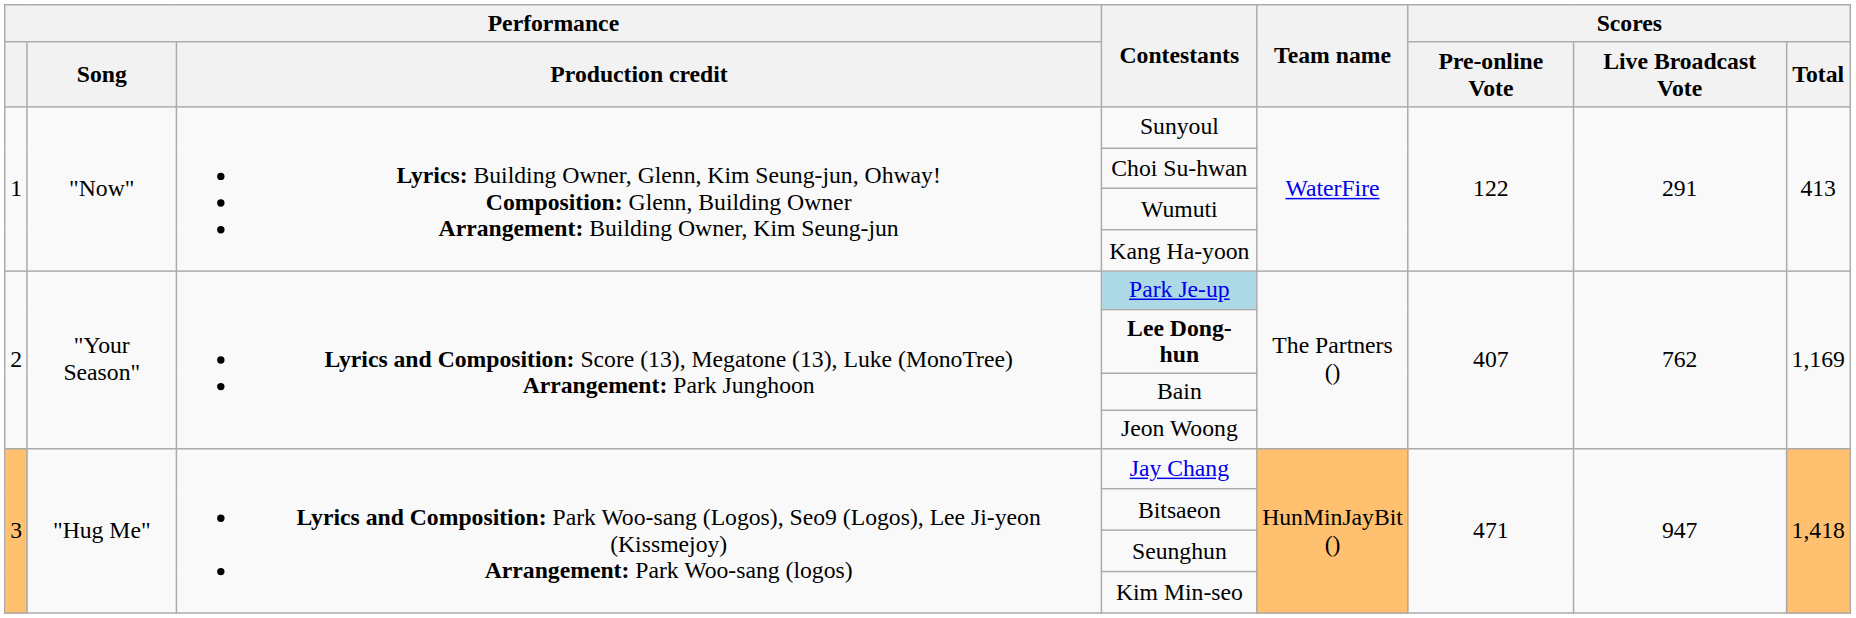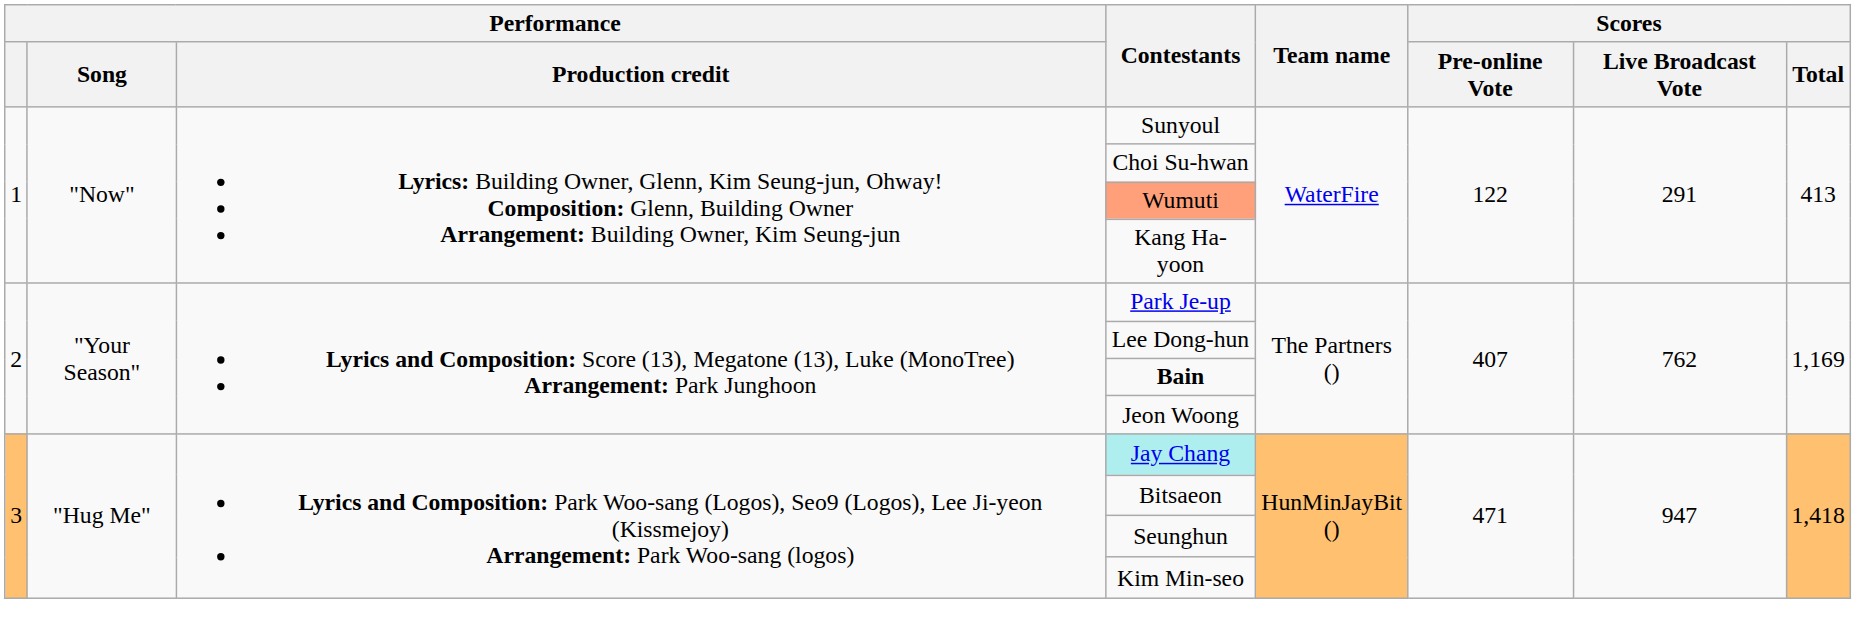(1179, 209) no background -> (1180, 200) lightsalmon background
(1179, 289) lightblue background -> (1180, 301) no background
(1179, 340) bold -> (1180, 339) normal
(1179, 391) normal -> (1180, 376) bold
(1179, 468) no background -> (1180, 453) paleturquoise background
